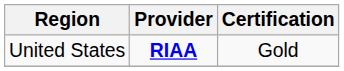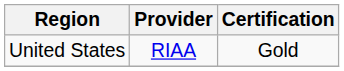(174, 50) bold -> (173, 50) normal
